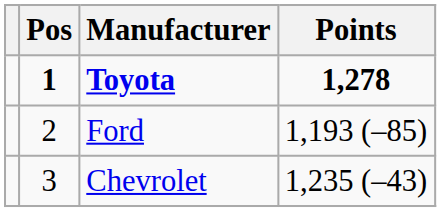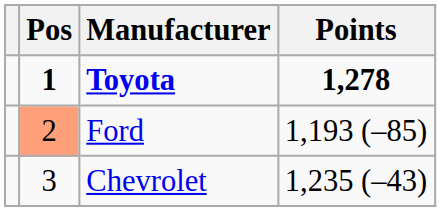(49, 130) no background -> (49, 130) lightsalmon background
